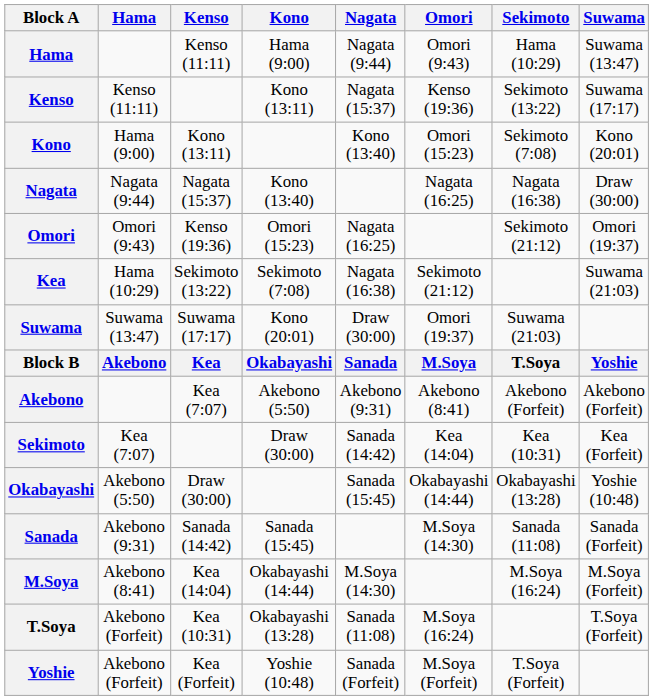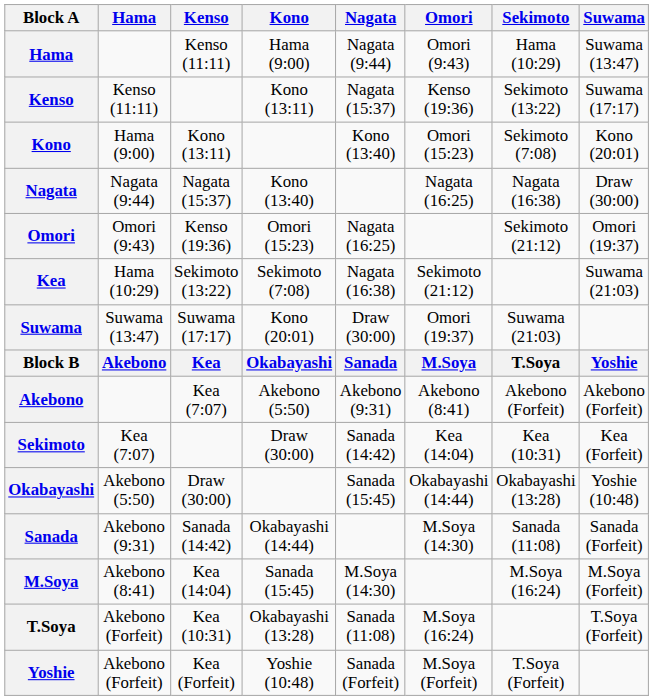(289, 535) Sanada (15:45) -> (289, 535) Okabayashi (14:44)
(289, 581) Okabayashi (14:44) -> (289, 581) Sanada (15:45)
